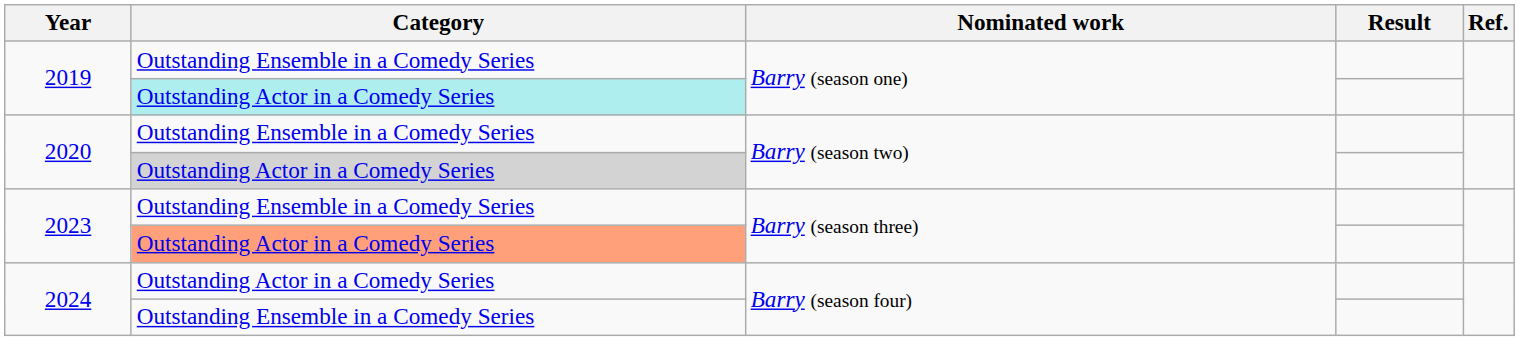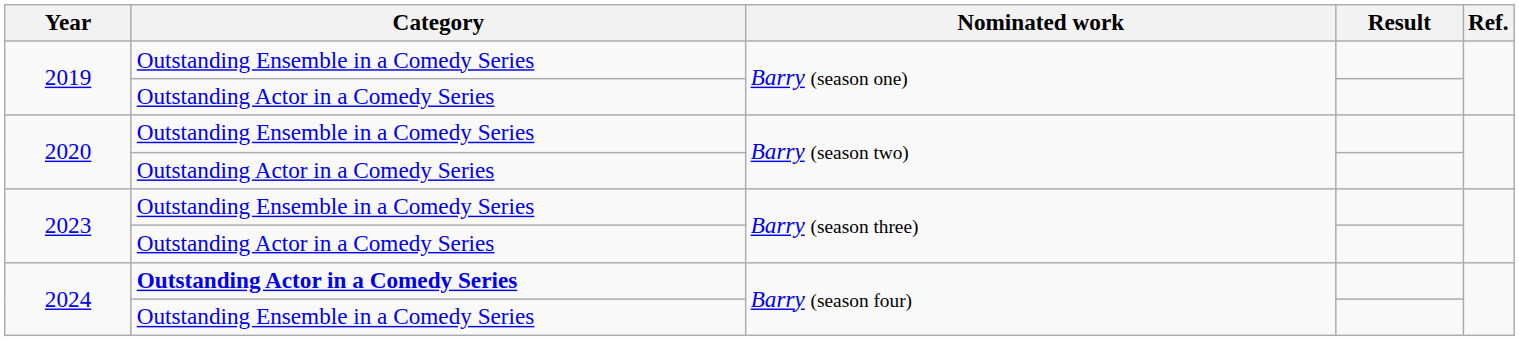(316, 96) paleturquoise background -> (316, 96) no background
(316, 170) lightgrey background -> (316, 170) no background
(316, 243) lightsalmon background -> (316, 243) no background
(316, 280) normal -> (327, 280) bold
